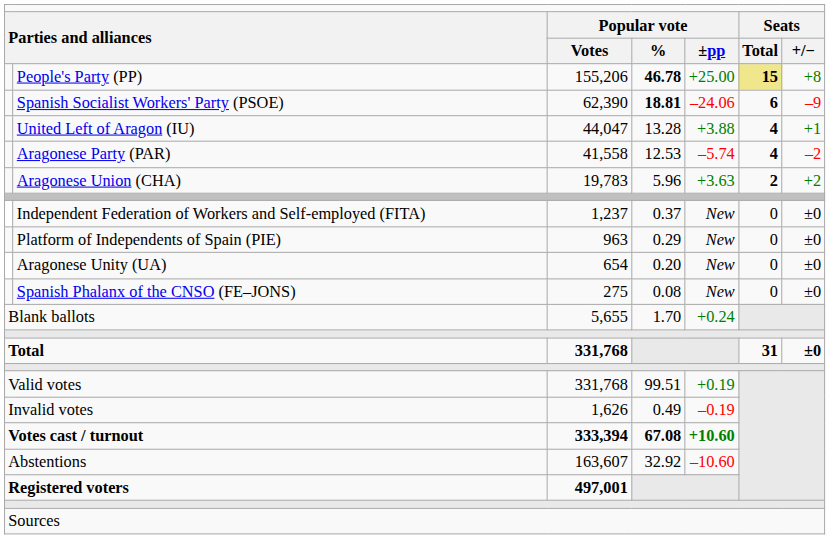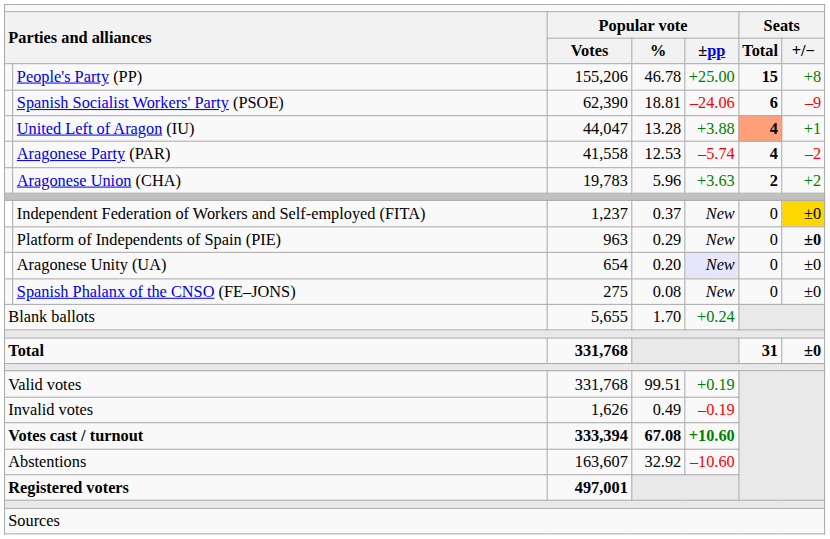(663, 76) bold -> (663, 76) normal
(770, 76) khaki background -> (770, 76) no background
(663, 102) bold -> (663, 102) normal
(774, 128) no background -> (774, 128) lightsalmon background
(813, 213) no background -> (813, 213) gold background
(813, 239) normal -> (813, 239) bold
(720, 265) no background -> (720, 265) lavender background
